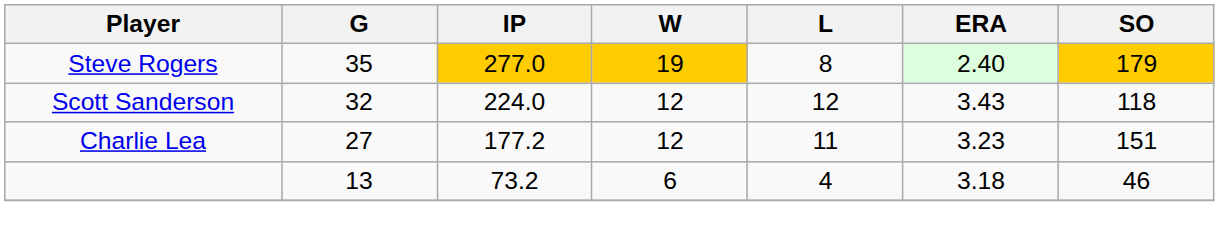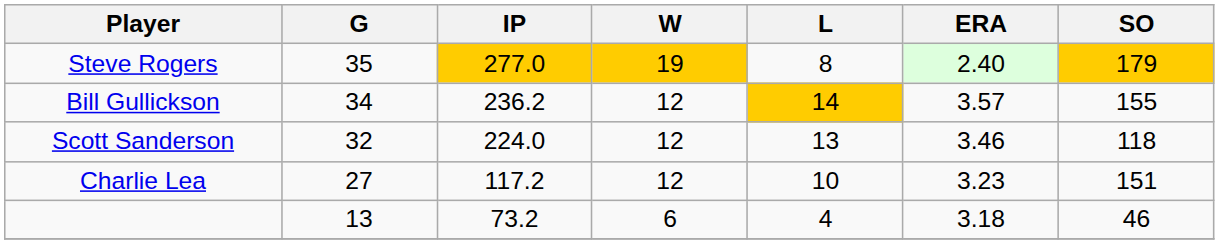+ row: (143, 102)
(826, 102) 12 -> (826, 141) 13
(981, 102) 3.43 -> (981, 141) 3.46
(514, 141) 177.2 -> (514, 180) 117.2
(826, 141) 11 -> (826, 180) 10
